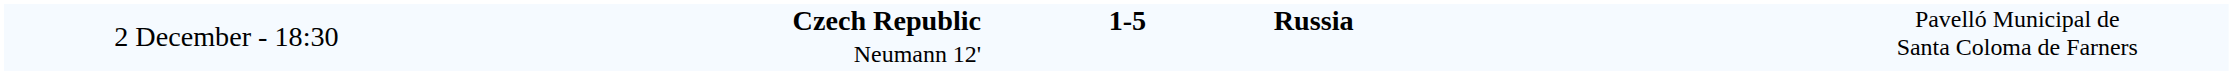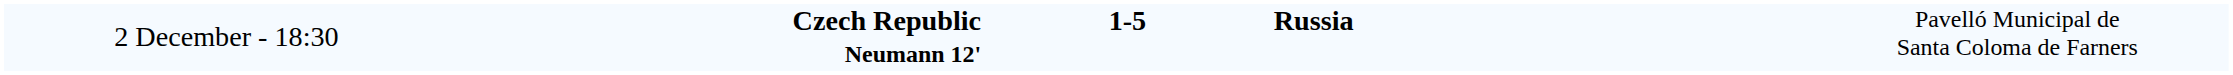(917, 54) normal -> (913, 54) bold
